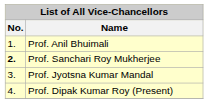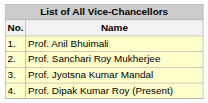(12, 59) bold -> (12, 59) normal
